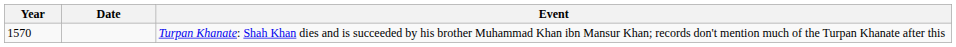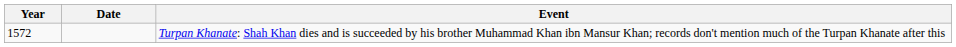(19, 33) 1570 -> (19, 33) 1572
